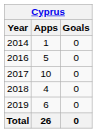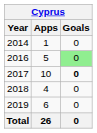(76, 58) no background -> (76, 58) lightgreen background
(76, 74) normal -> (76, 74) bold
